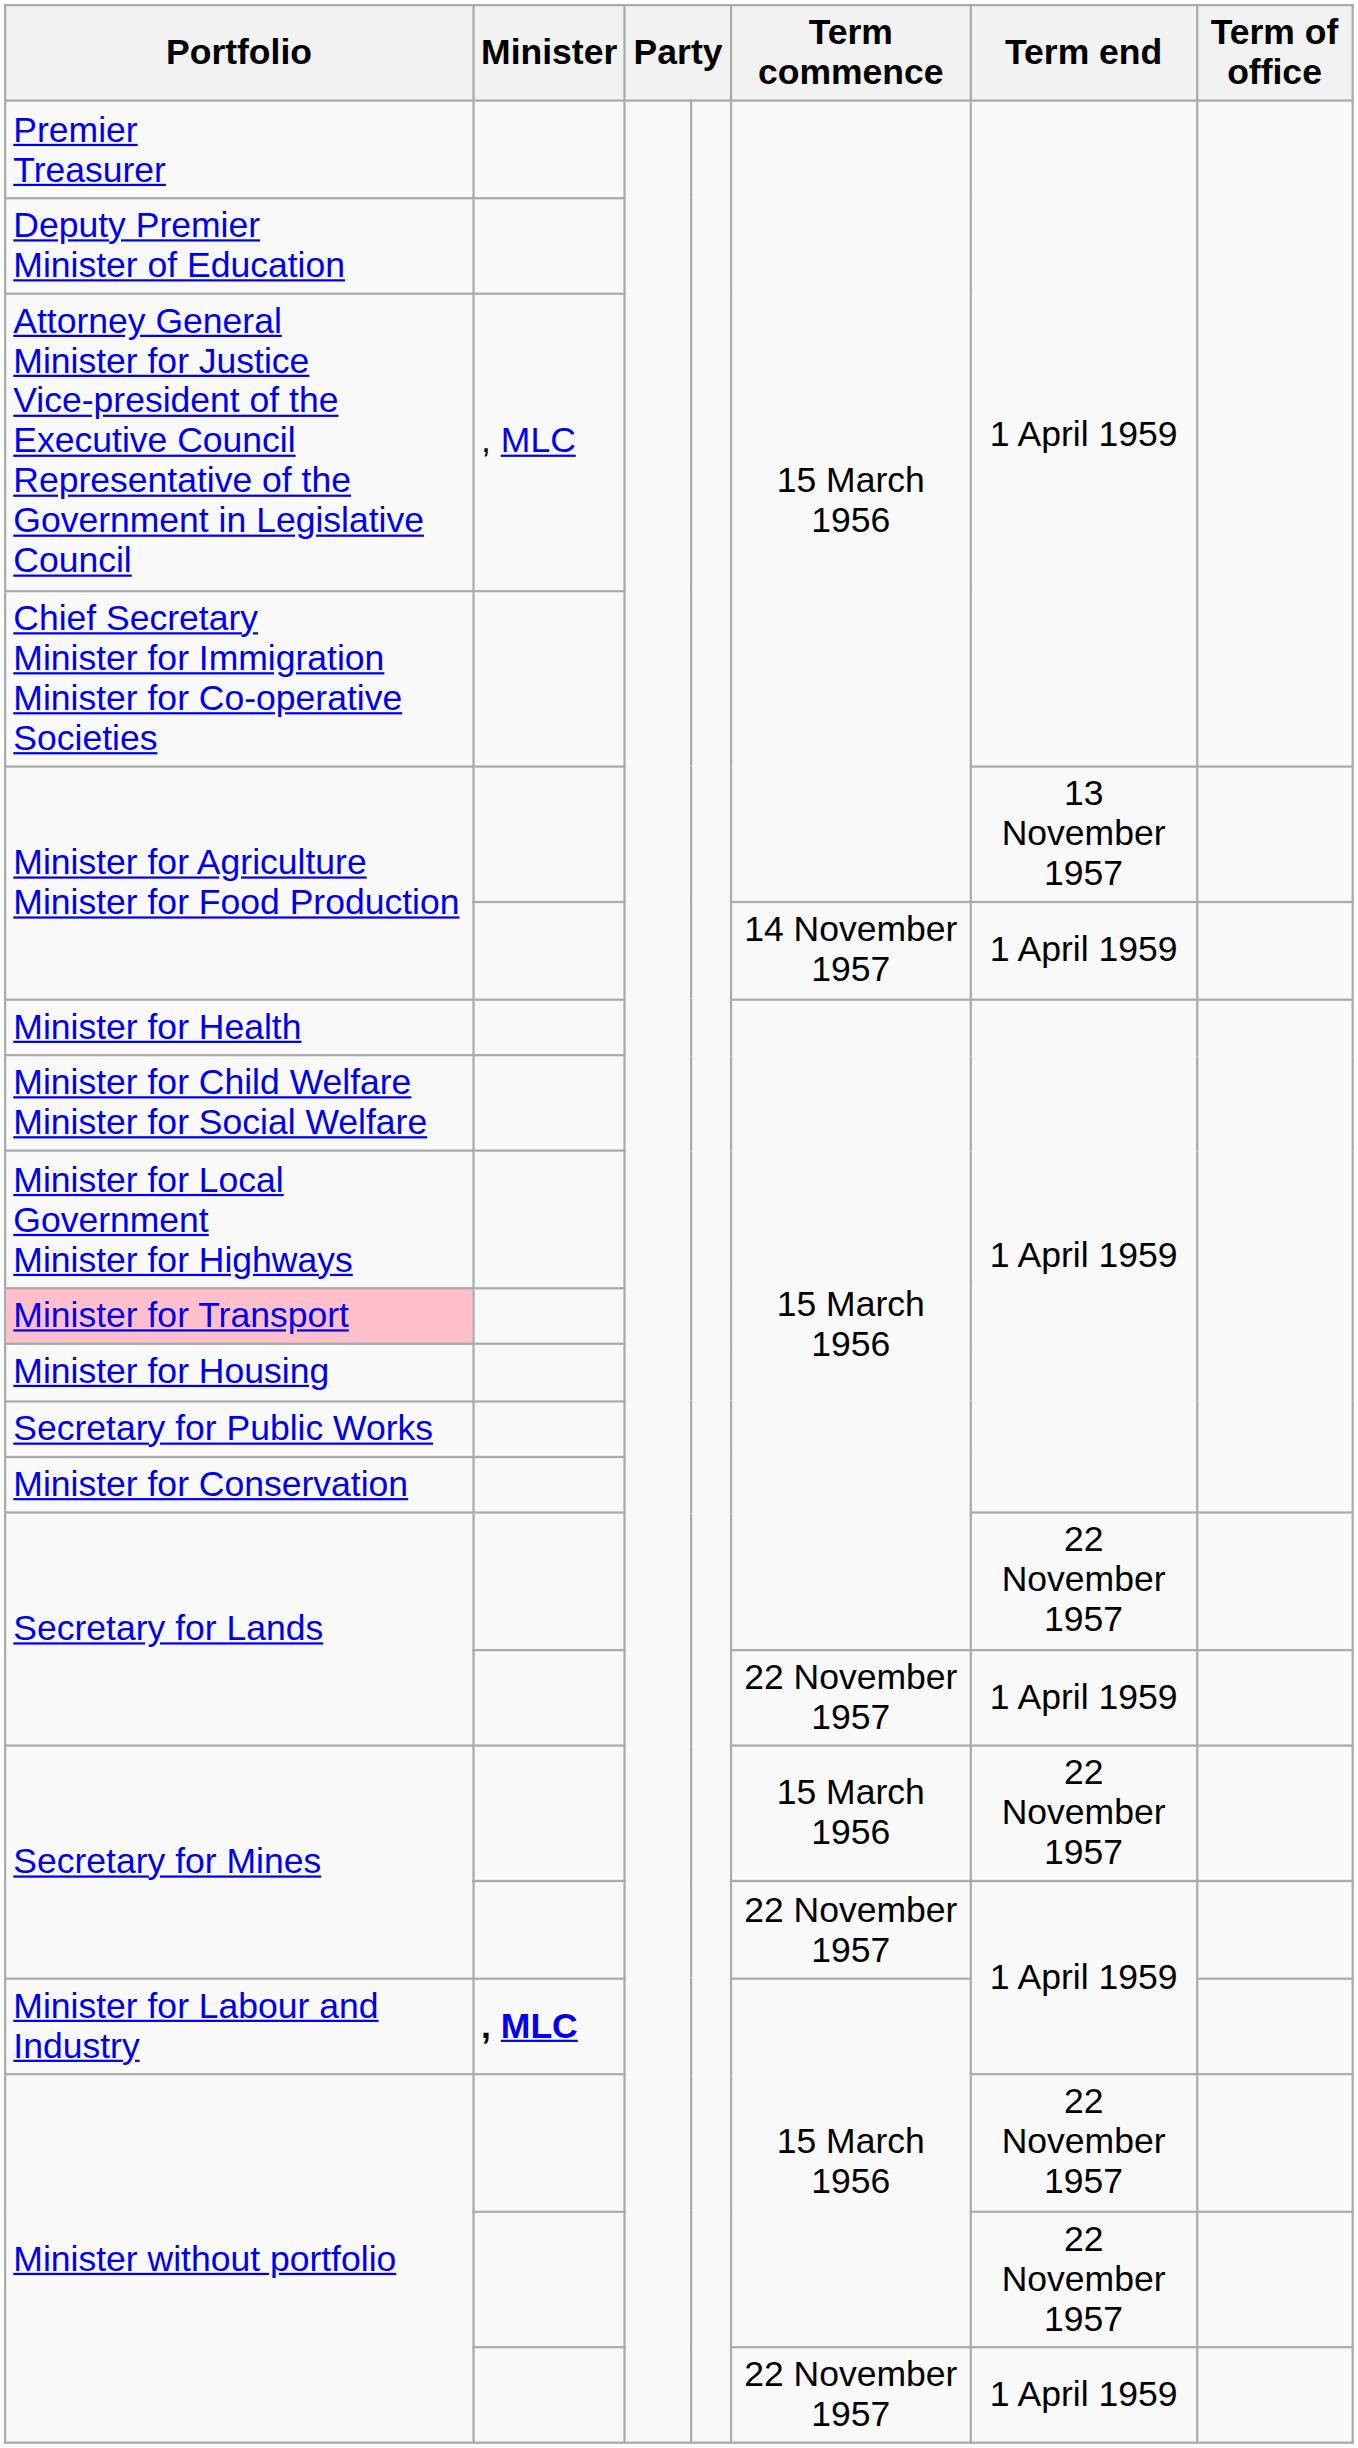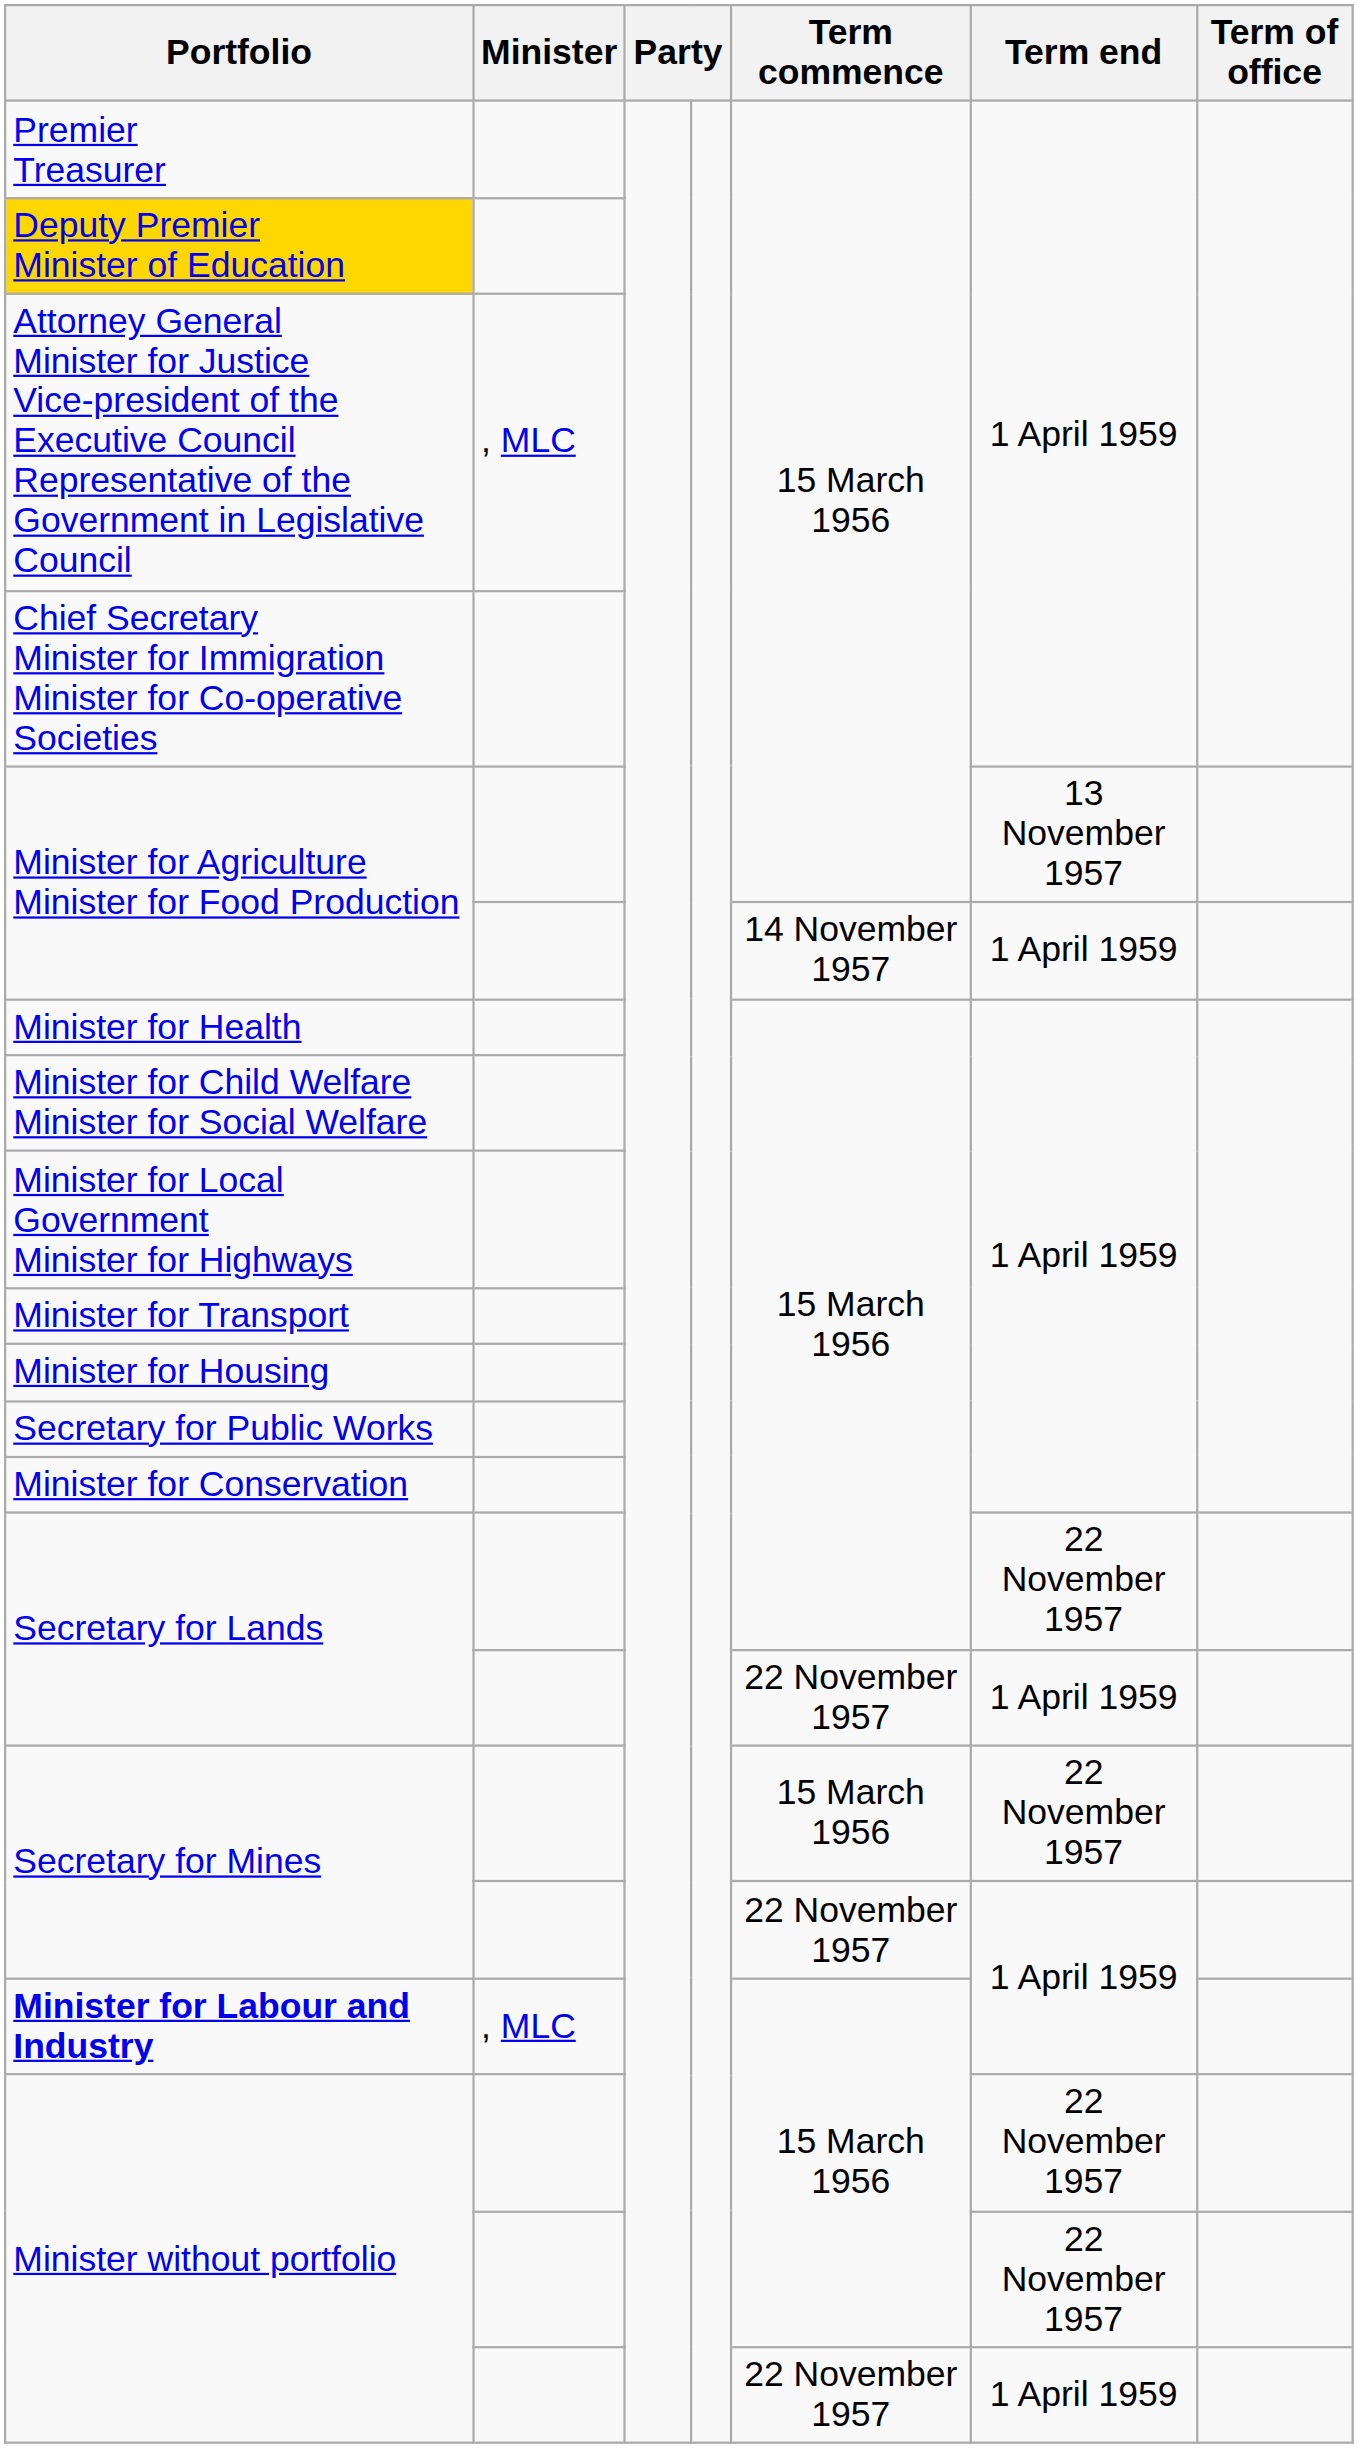(179, 245) no background -> (179, 245) gold background
(181, 1315) pink background -> (181, 1315) no background
(196, 2025) normal -> (212, 2025) bold
(529, 2025) bold -> (528, 2025) normal
